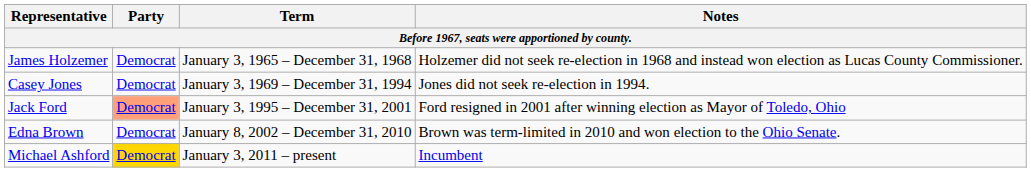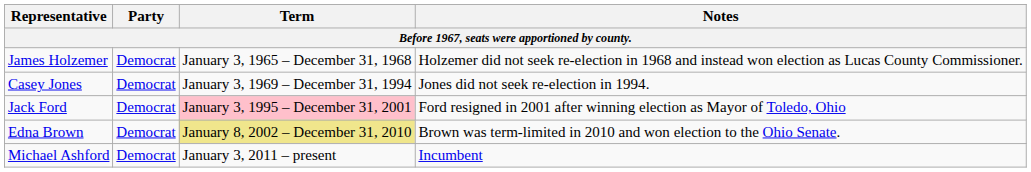(146, 107) lightsalmon background -> (146, 107) no background
(297, 107) no background -> (297, 107) pink background
(297, 131) no background -> (297, 131) khaki background
(146, 155) gold background -> (146, 155) no background
